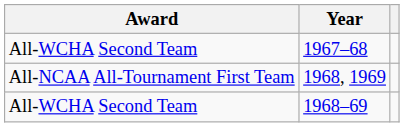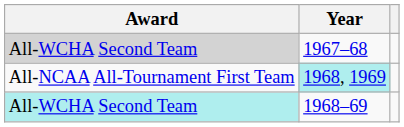(103, 48) no background -> (103, 48) lightgrey background
(345, 77) no background -> (345, 77) paleturquoise background
(103, 106) no background -> (103, 106) paleturquoise background
